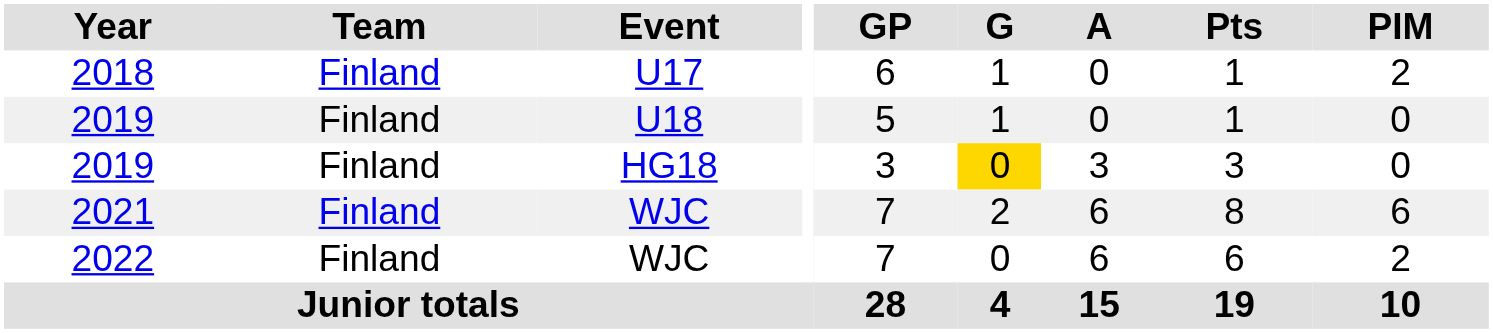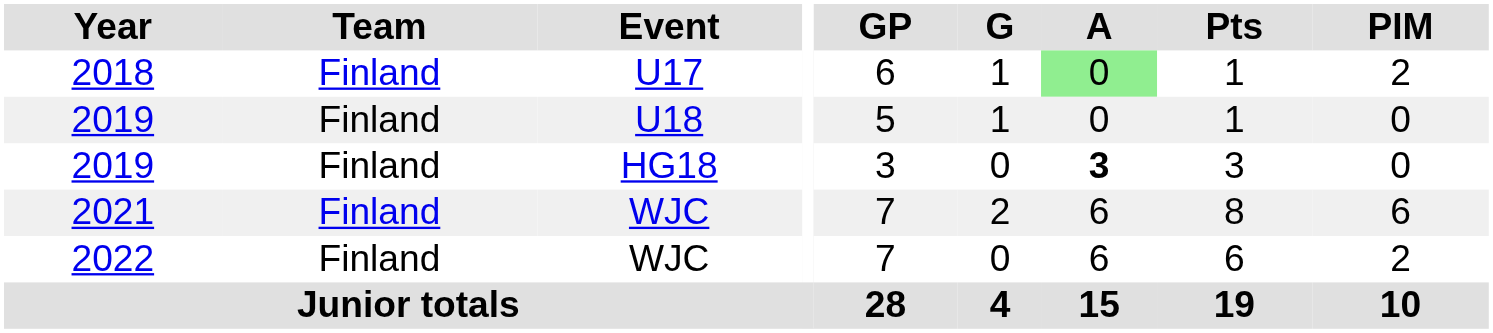(1099, 72) no background -> (1099, 72) lightgreen background
(1000, 165) gold background -> (1000, 165) no background
(1099, 165) normal -> (1099, 165) bold
